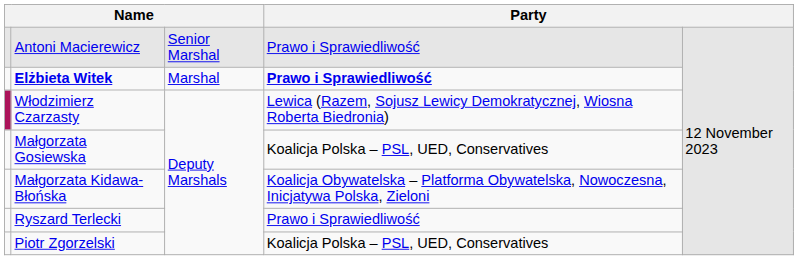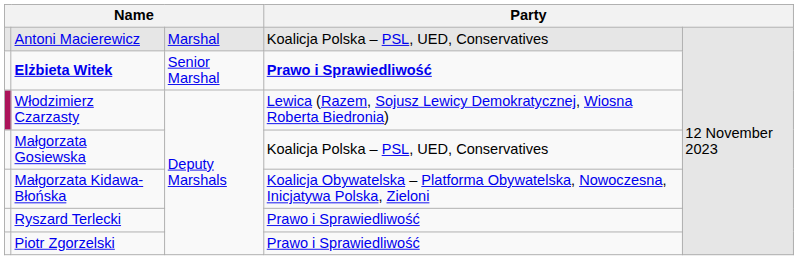(194, 47) Senior Marshal -> (194, 39) Marshal
(343, 47) Prawo i Sprawiedliwość -> (408, 39) Koalicja Polska – PSL, UED, Conservatives
(194, 78) Marshal -> (194, 70) Senior Marshal
(408, 243) Koalicja Polska – PSL, UED, Conservatives -> (343, 243) Prawo i Sprawiedliwość
